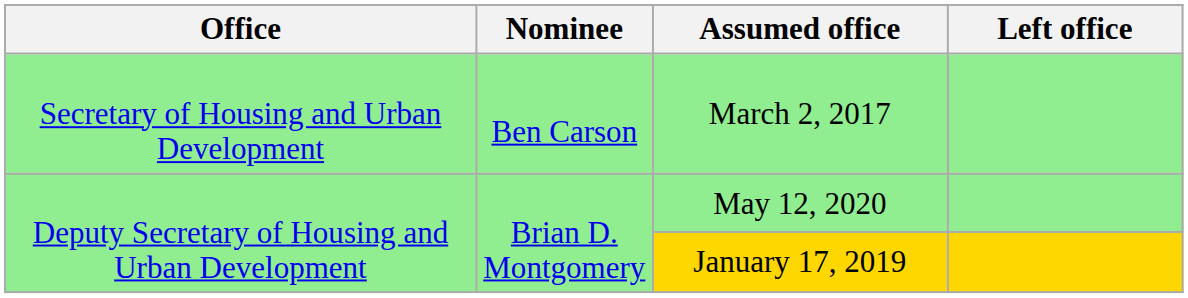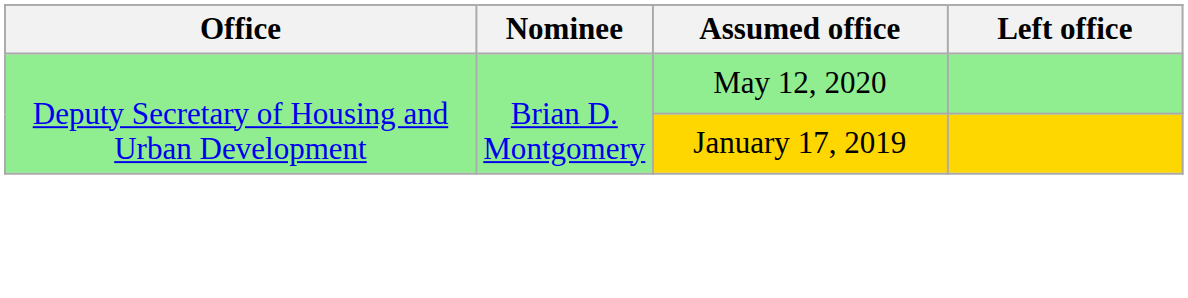- row: (800, 113)
